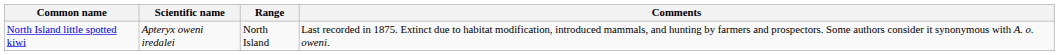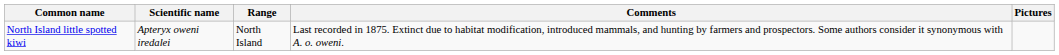+ column: (1033, 13)
